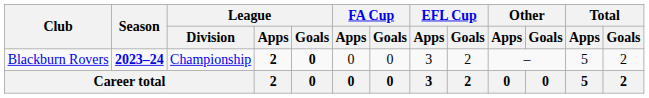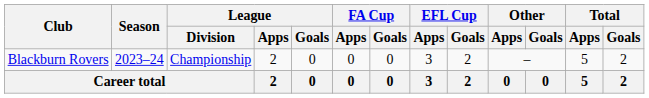(139, 59) bold -> (139, 59) normal
(273, 59) bold -> (273, 59) normal
(312, 59) bold -> (312, 59) normal
